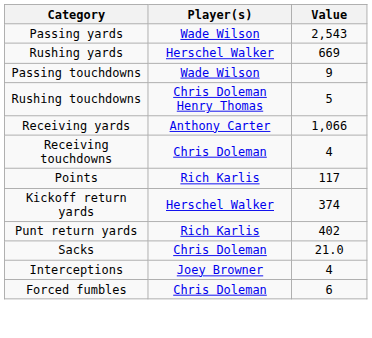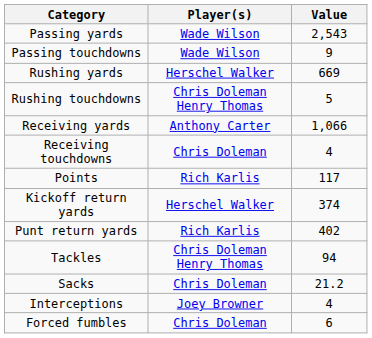rows swapped: (76, 73) <-> (76, 53)
+ row: (76, 257)
(329, 251) 21.0 -> (329, 284) 21.2
